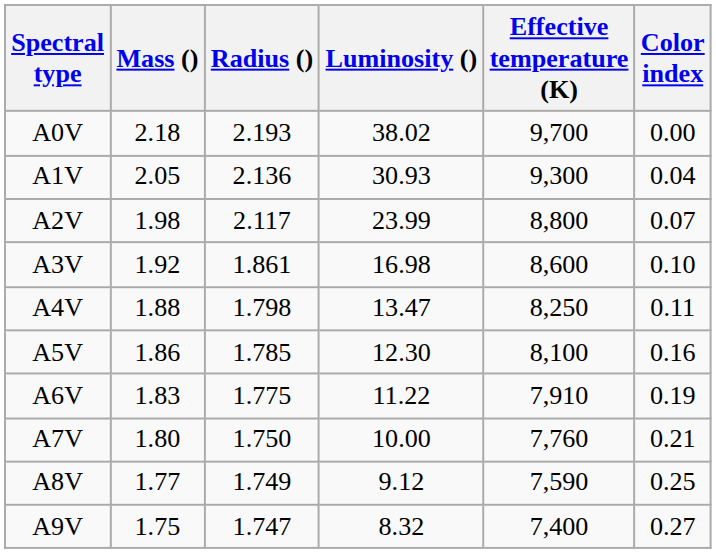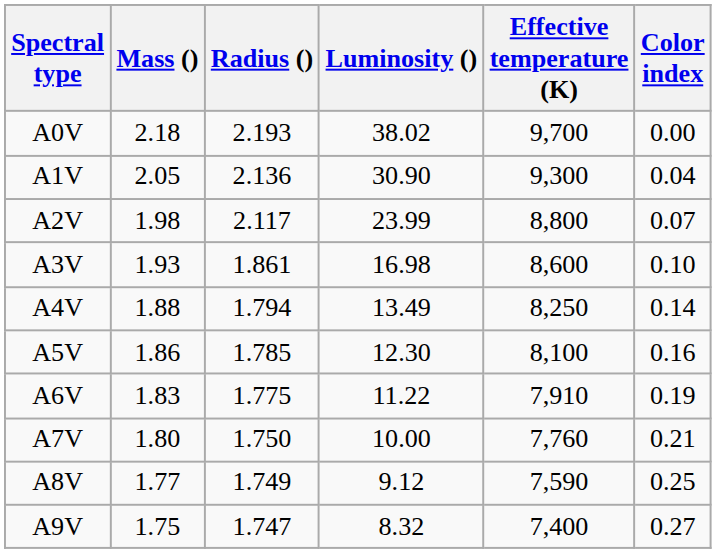(401, 176) 30.93 -> (401, 176) 30.90
(157, 264) 1.92 -> (157, 264) 1.93
(262, 308) 1.798 -> (262, 308) 1.794
(401, 308) 13.47 -> (401, 308) 13.49
(673, 308) 0.11 -> (673, 308) 0.14
